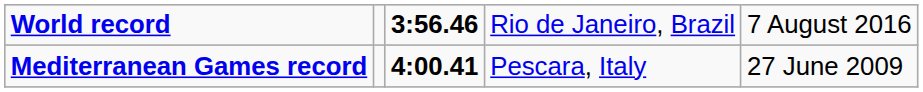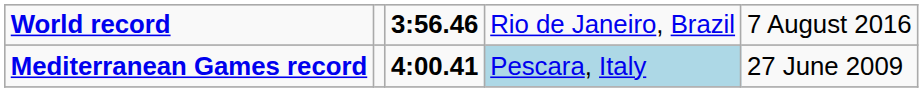(568, 65) no background -> (568, 65) lightblue background
